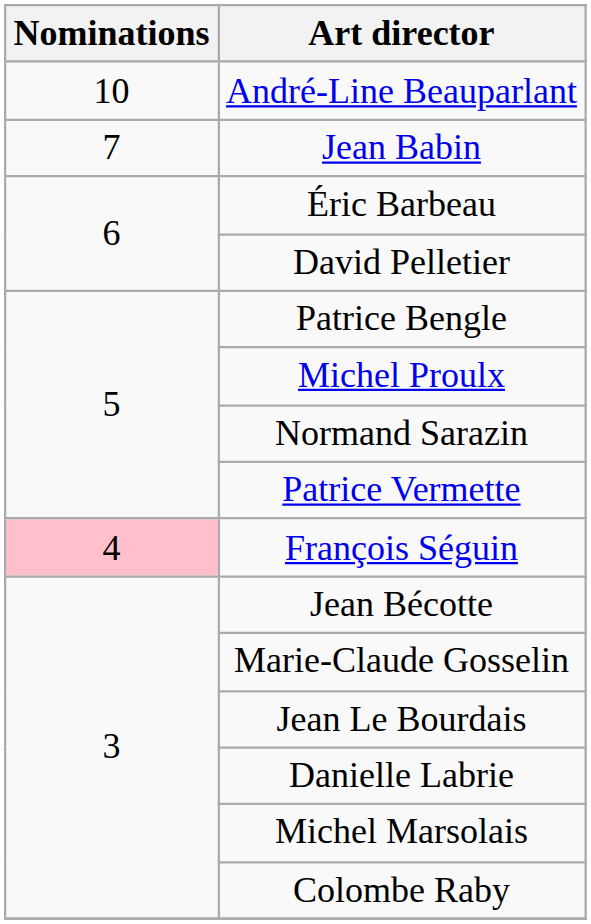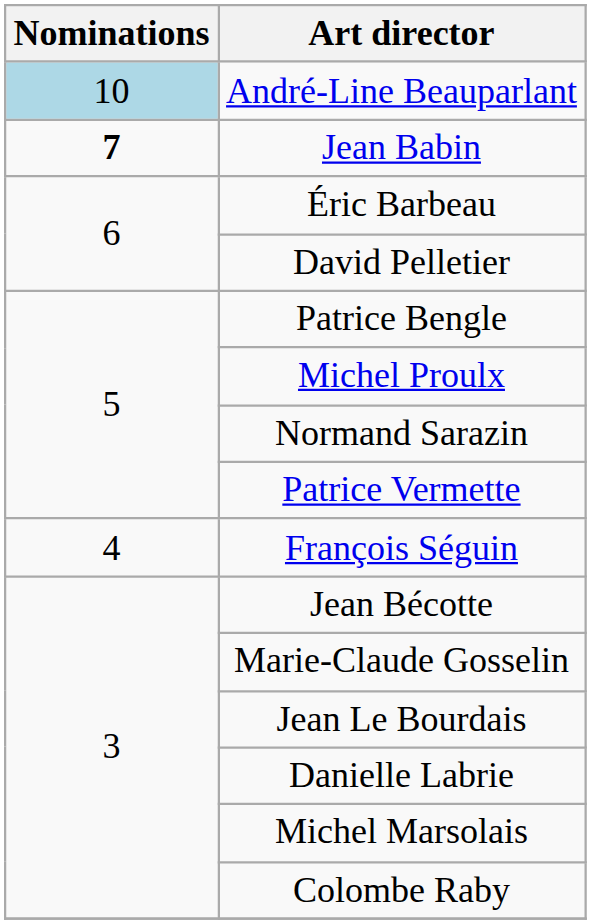(111, 90) no background -> (111, 90) lightblue background
(111, 147) normal -> (111, 147) bold
(111, 546) pink background -> (111, 546) no background
